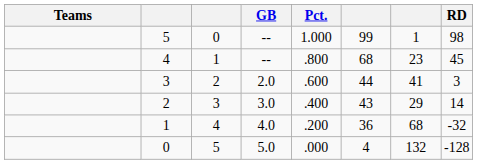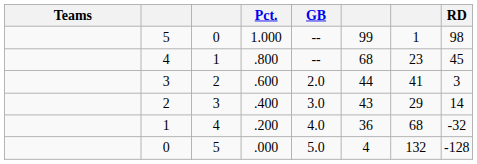columns swapped: (316, 15) <-> (266, 15)
